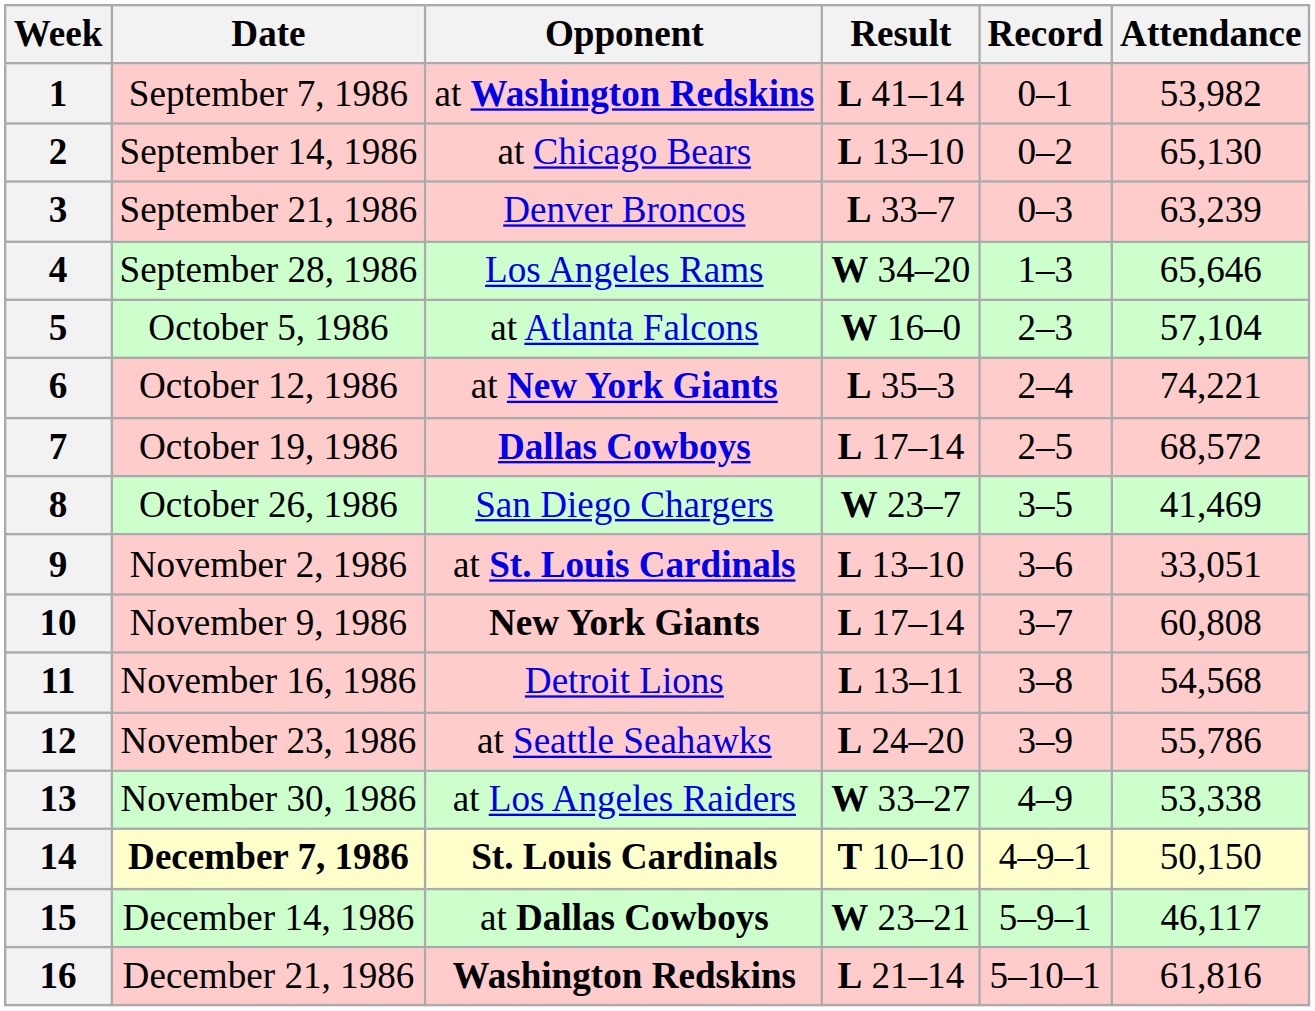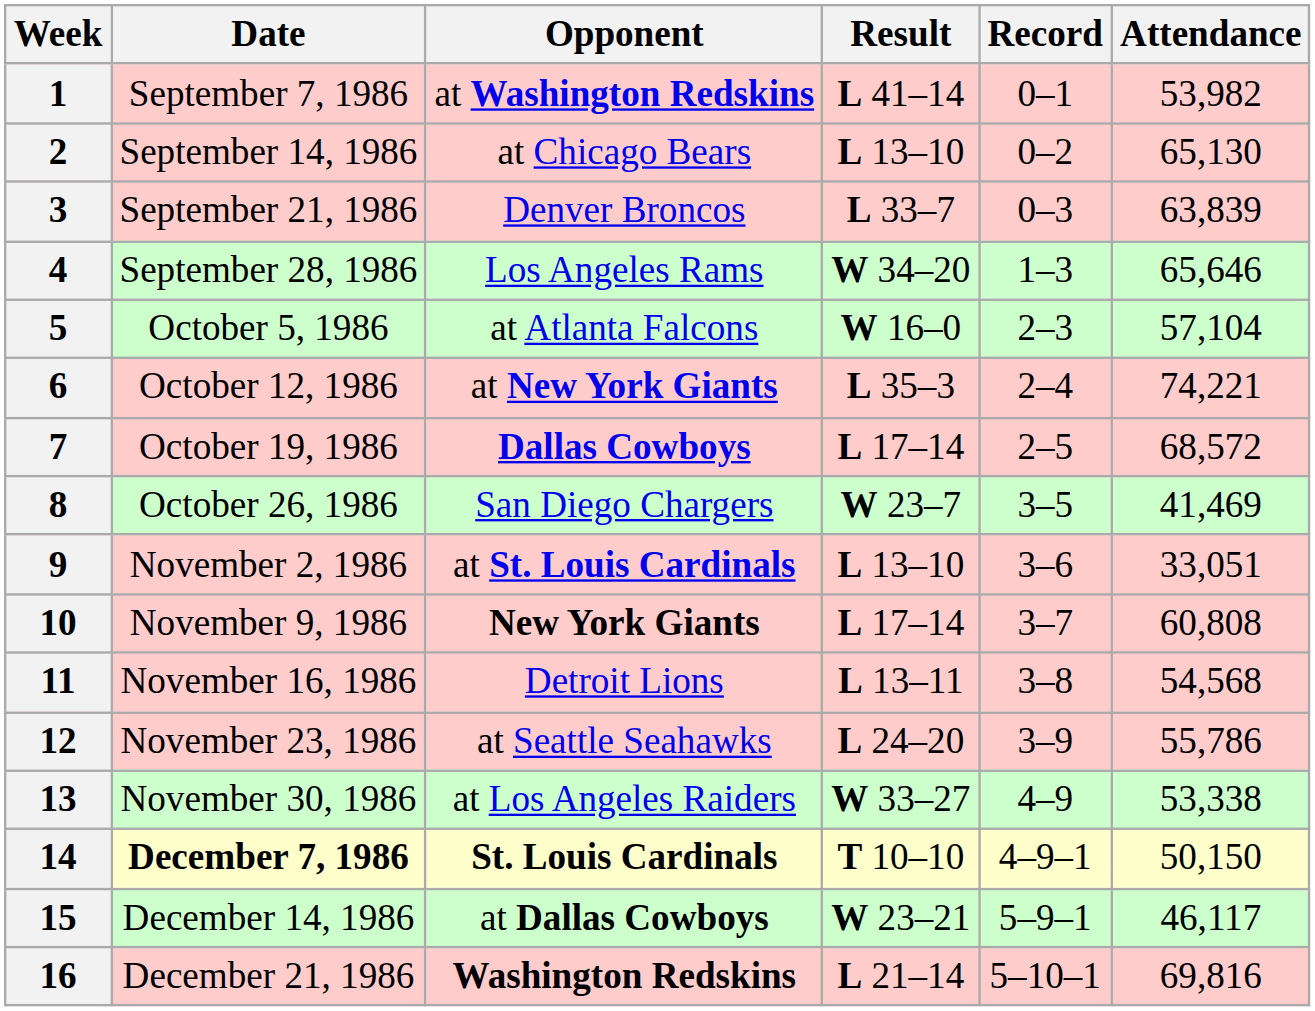(1211, 210) 63,239 -> (1211, 210) 63,839
(1211, 975) 61,816 -> (1211, 975) 69,816
